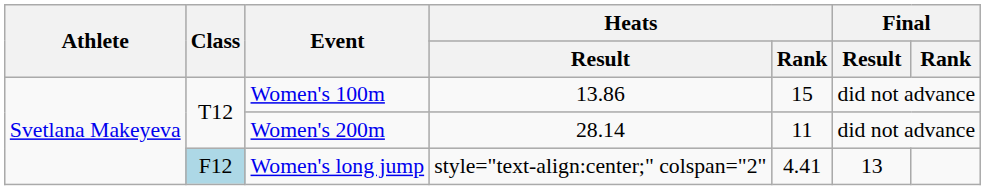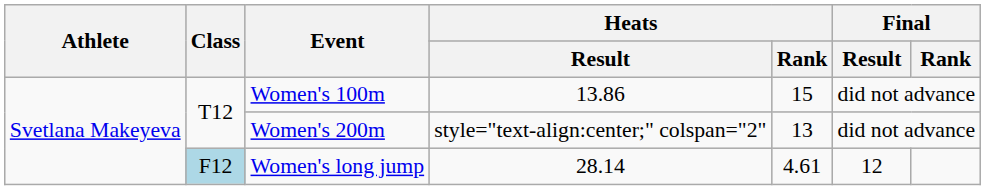(600, 130) 28.14 -> (600, 130) style="text-align:center;" colspan="2"
(802, 130) 11 -> (802, 130) 13
(600, 166) style="text-align:center;" colspan="2" -> (600, 166) 28.14
(802, 166) 4.41 -> (802, 166) 4.61
(872, 166) 13 -> (872, 166) 12
